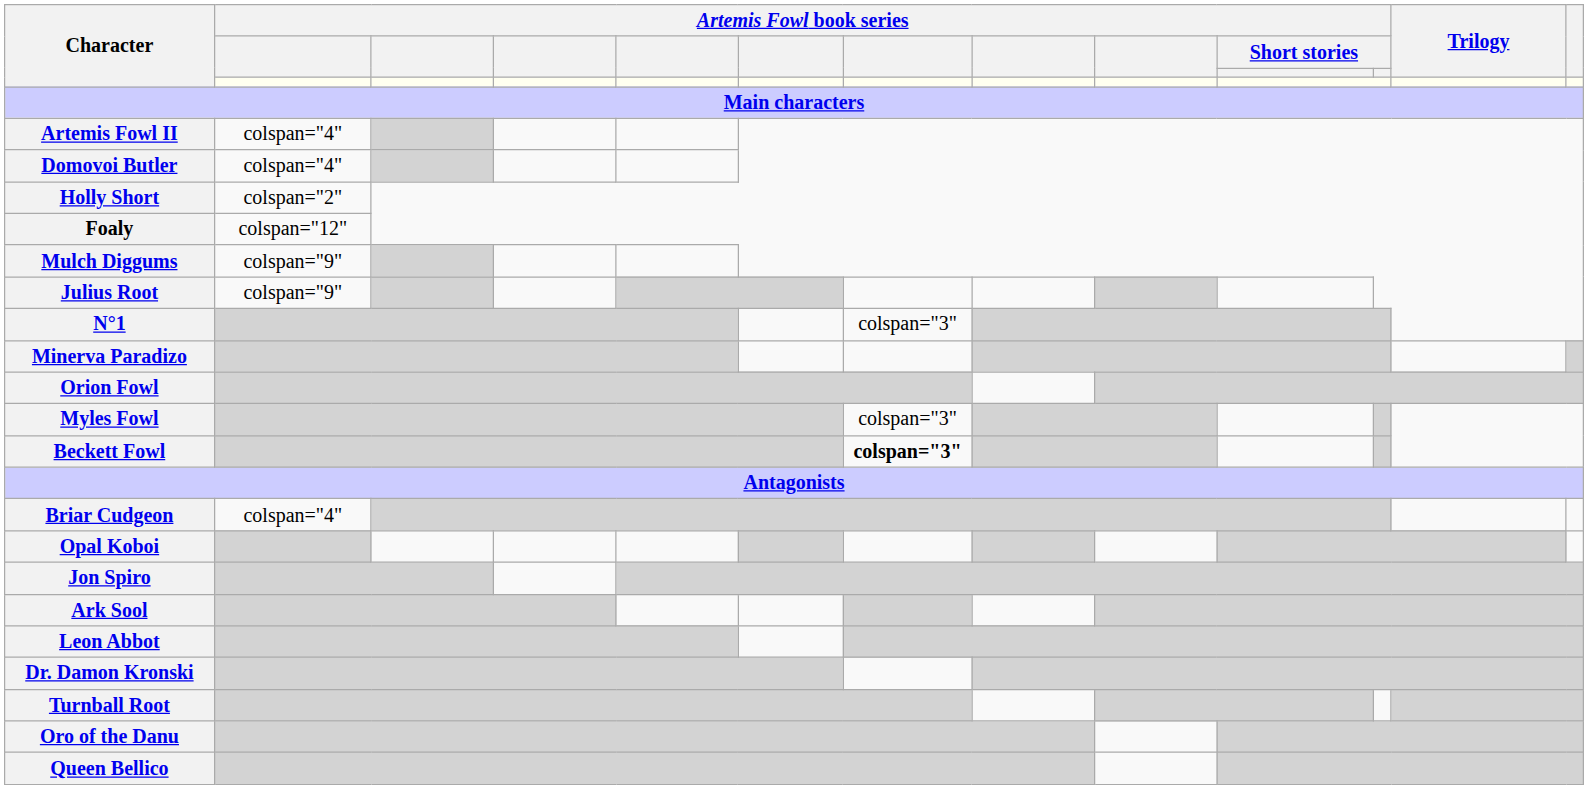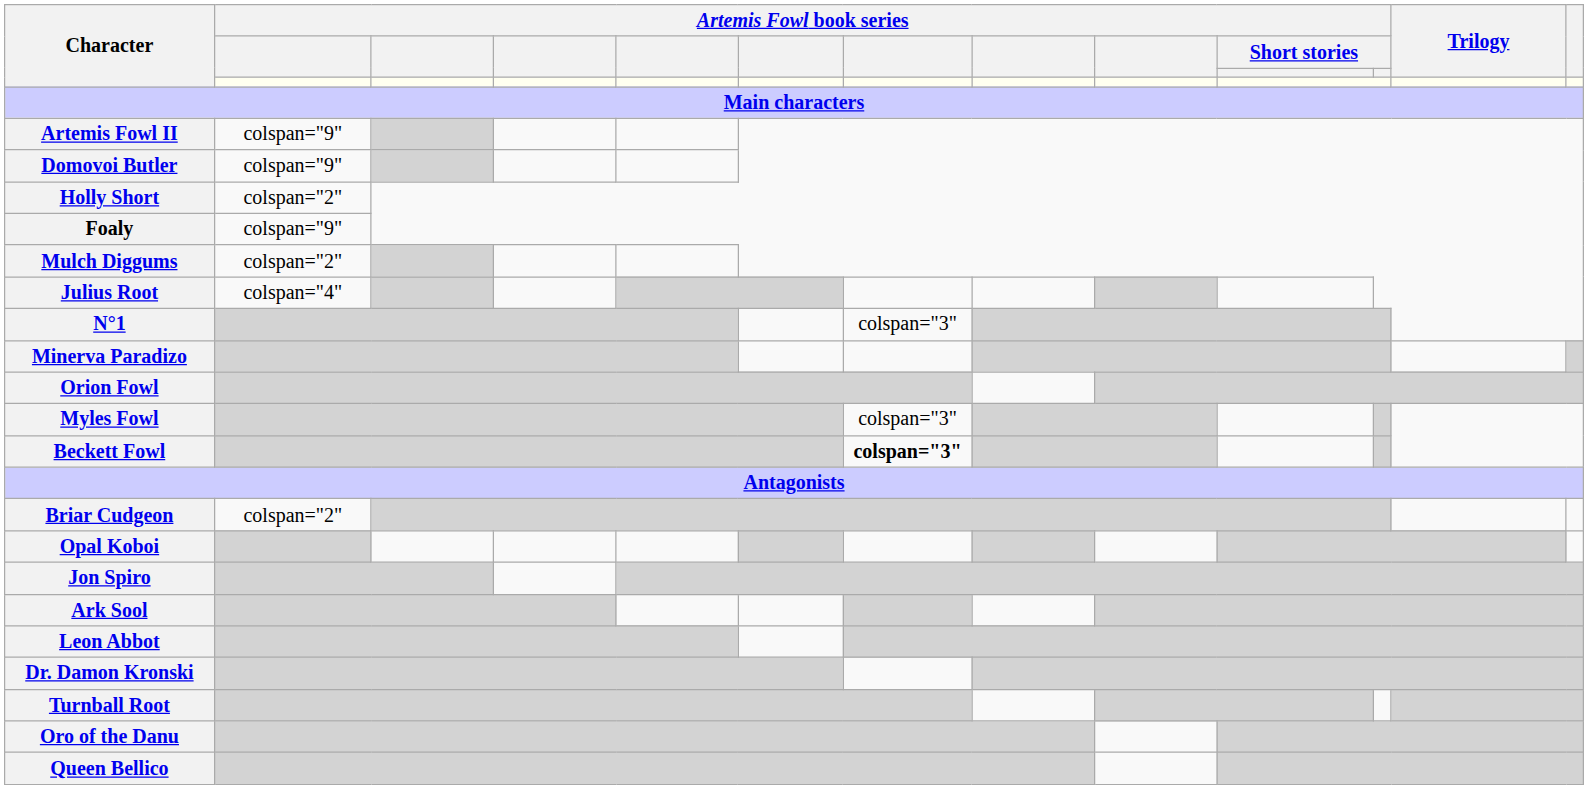(293, 133) colspan="4" -> (293, 133) colspan="9"
(293, 165) colspan="4" -> (293, 165) colspan="9"
(293, 229) colspan="12" -> (293, 229) colspan="9"
(293, 260) colspan="9" -> (293, 260) colspan="2"
(293, 292) colspan="9" -> (293, 292) colspan="4"
(293, 514) colspan="4" -> (293, 514) colspan="2"
